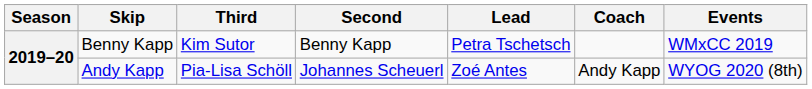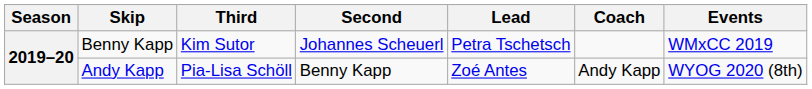(345, 44) Benny Kapp -> (372, 44) Johannes Scheuerl
(372, 71) Johannes Scheuerl -> (345, 71) Benny Kapp
